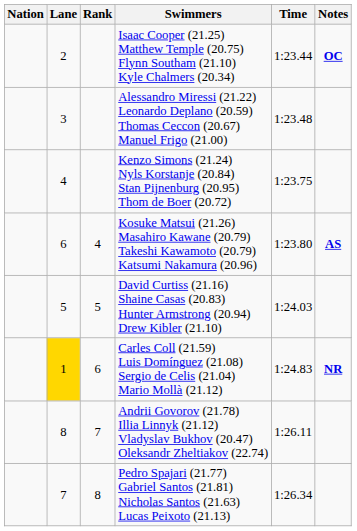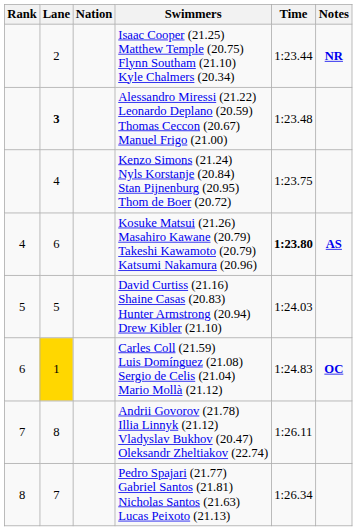columns swapped: (98, 14) <-> (26, 14)
(333, 55) OC -> (334, 55) NR
(63, 118) normal -> (56, 118) bold
(293, 244) normal -> (293, 244) bold
(333, 369) NR -> (334, 369) OC
